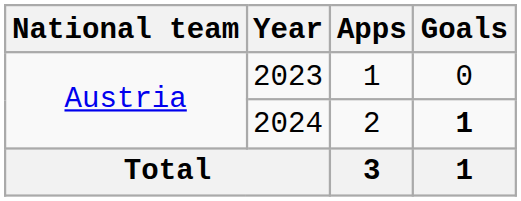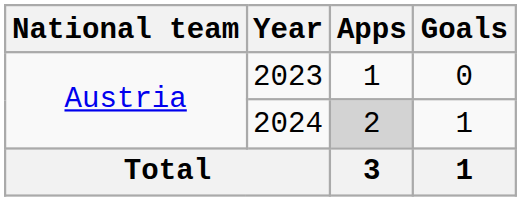(372, 124) no background -> (372, 124) lightgrey background
(464, 124) bold -> (464, 124) normal
